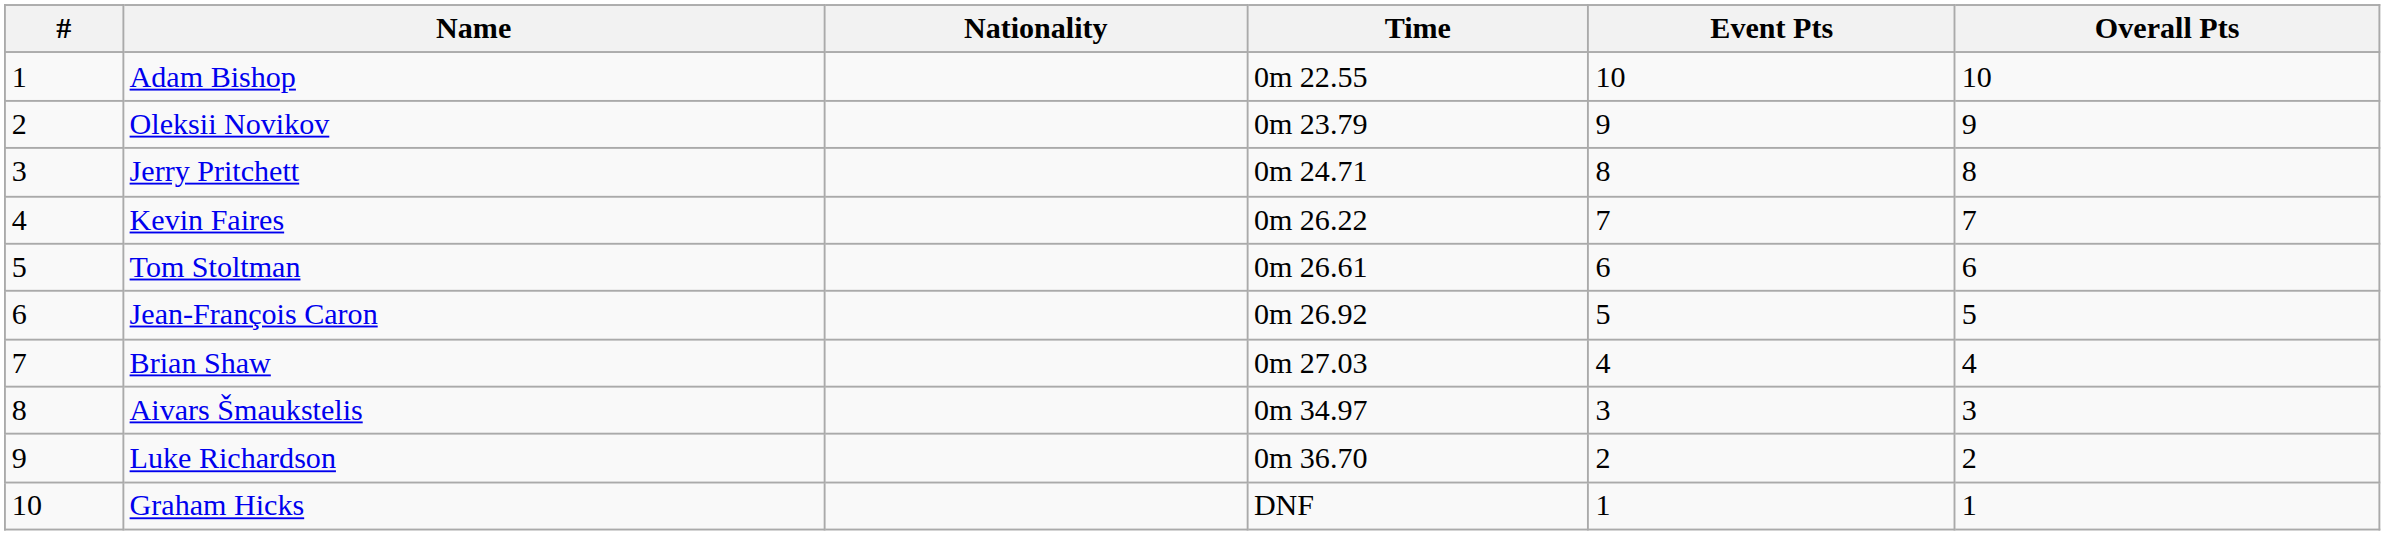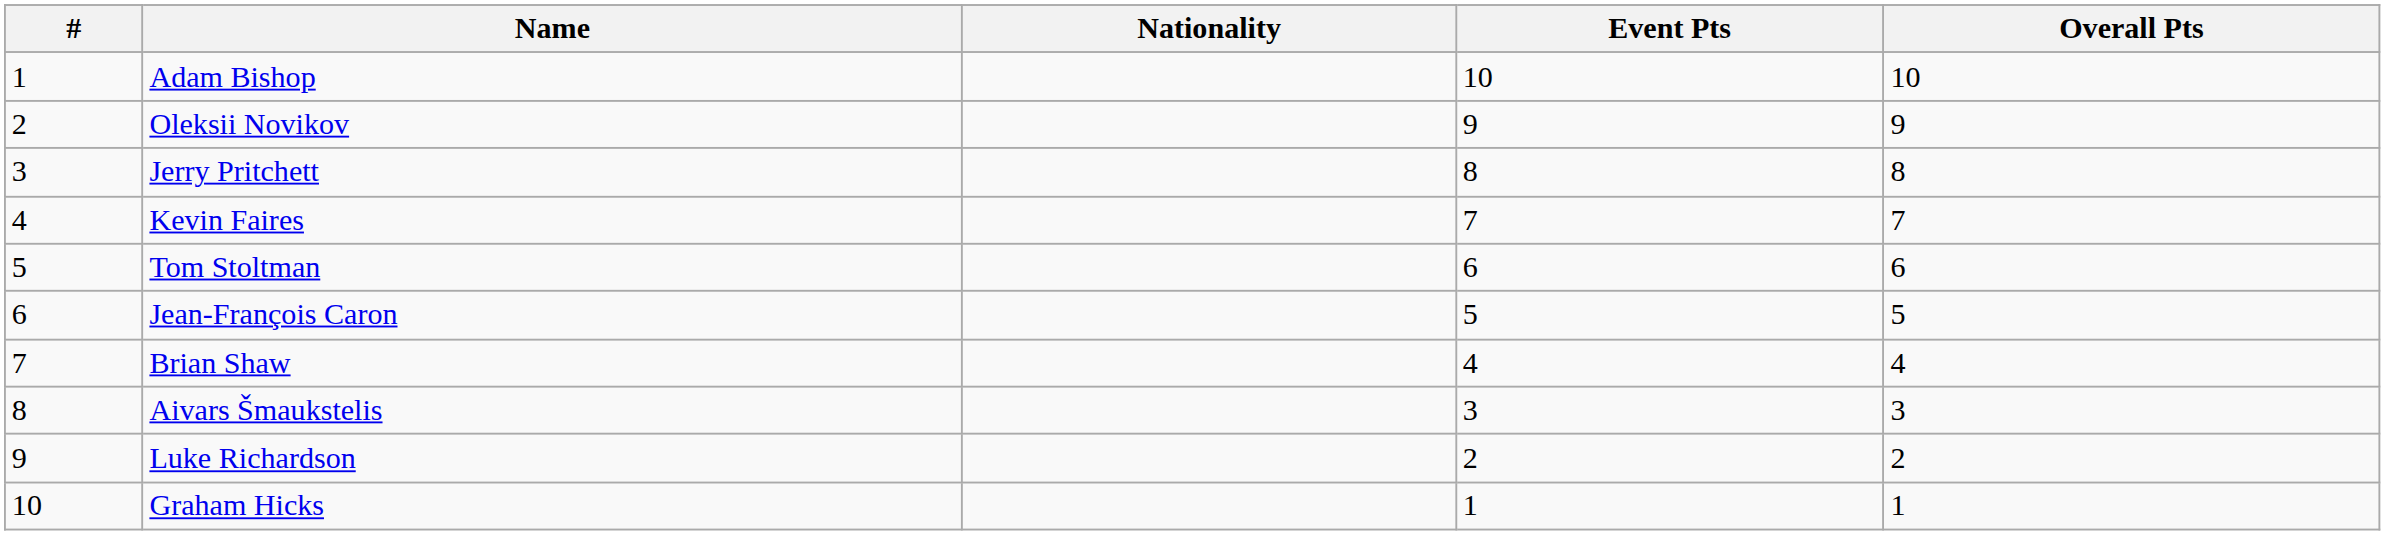- column: (1418, 28)
